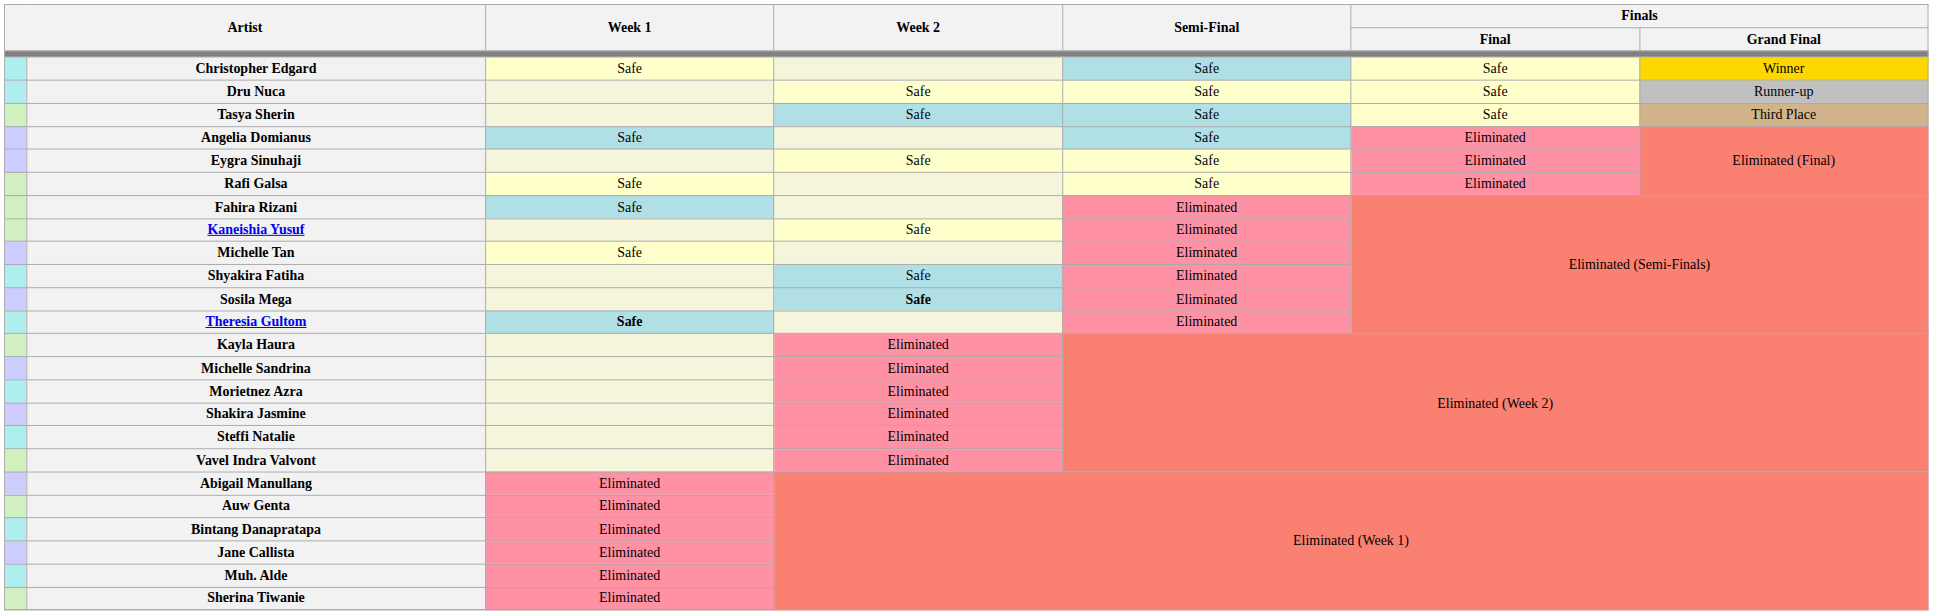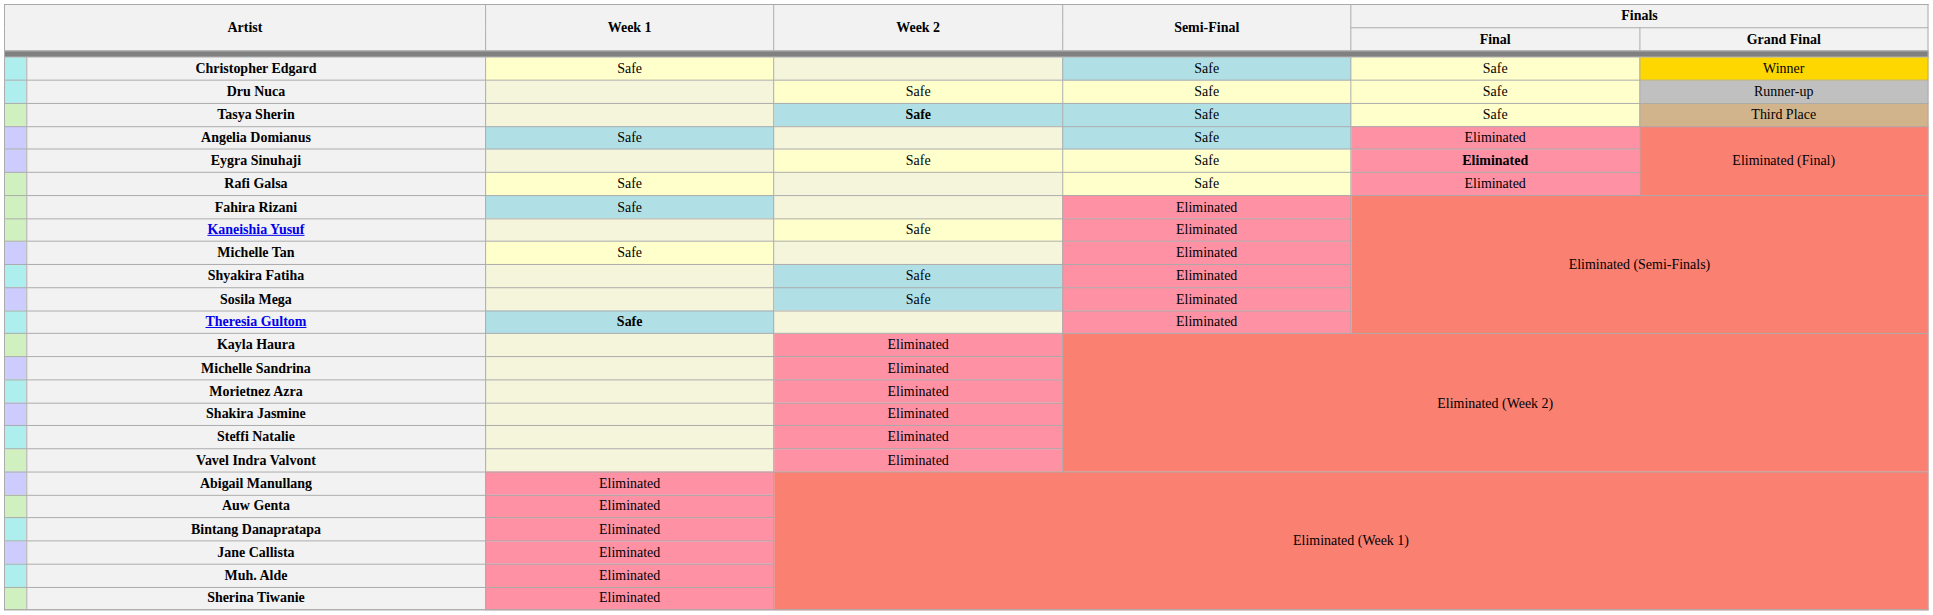(918, 115) normal -> (918, 115) bold
(1495, 161) normal -> (1495, 161) bold
(918, 299) bold -> (918, 299) normal
